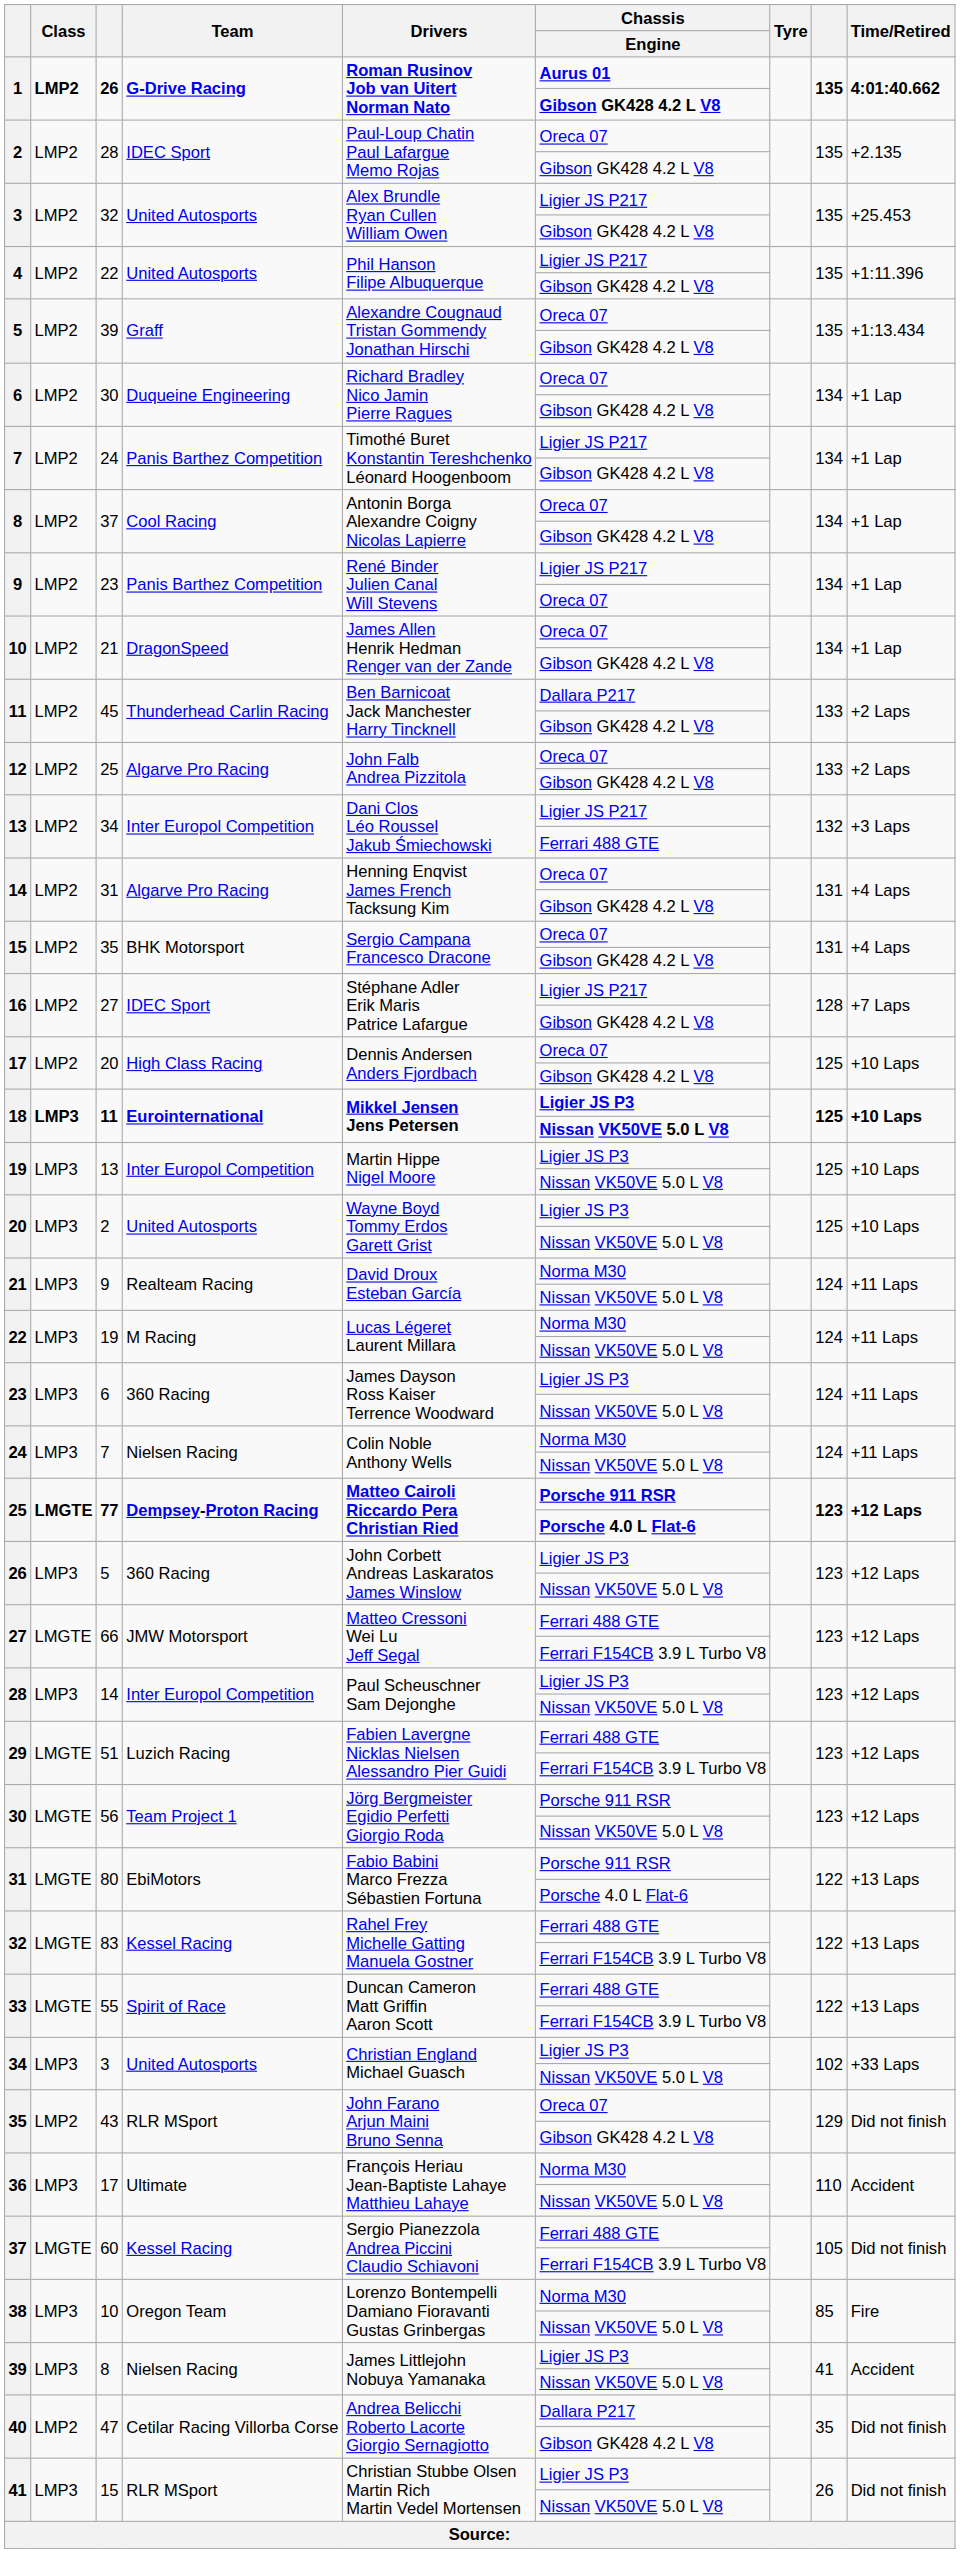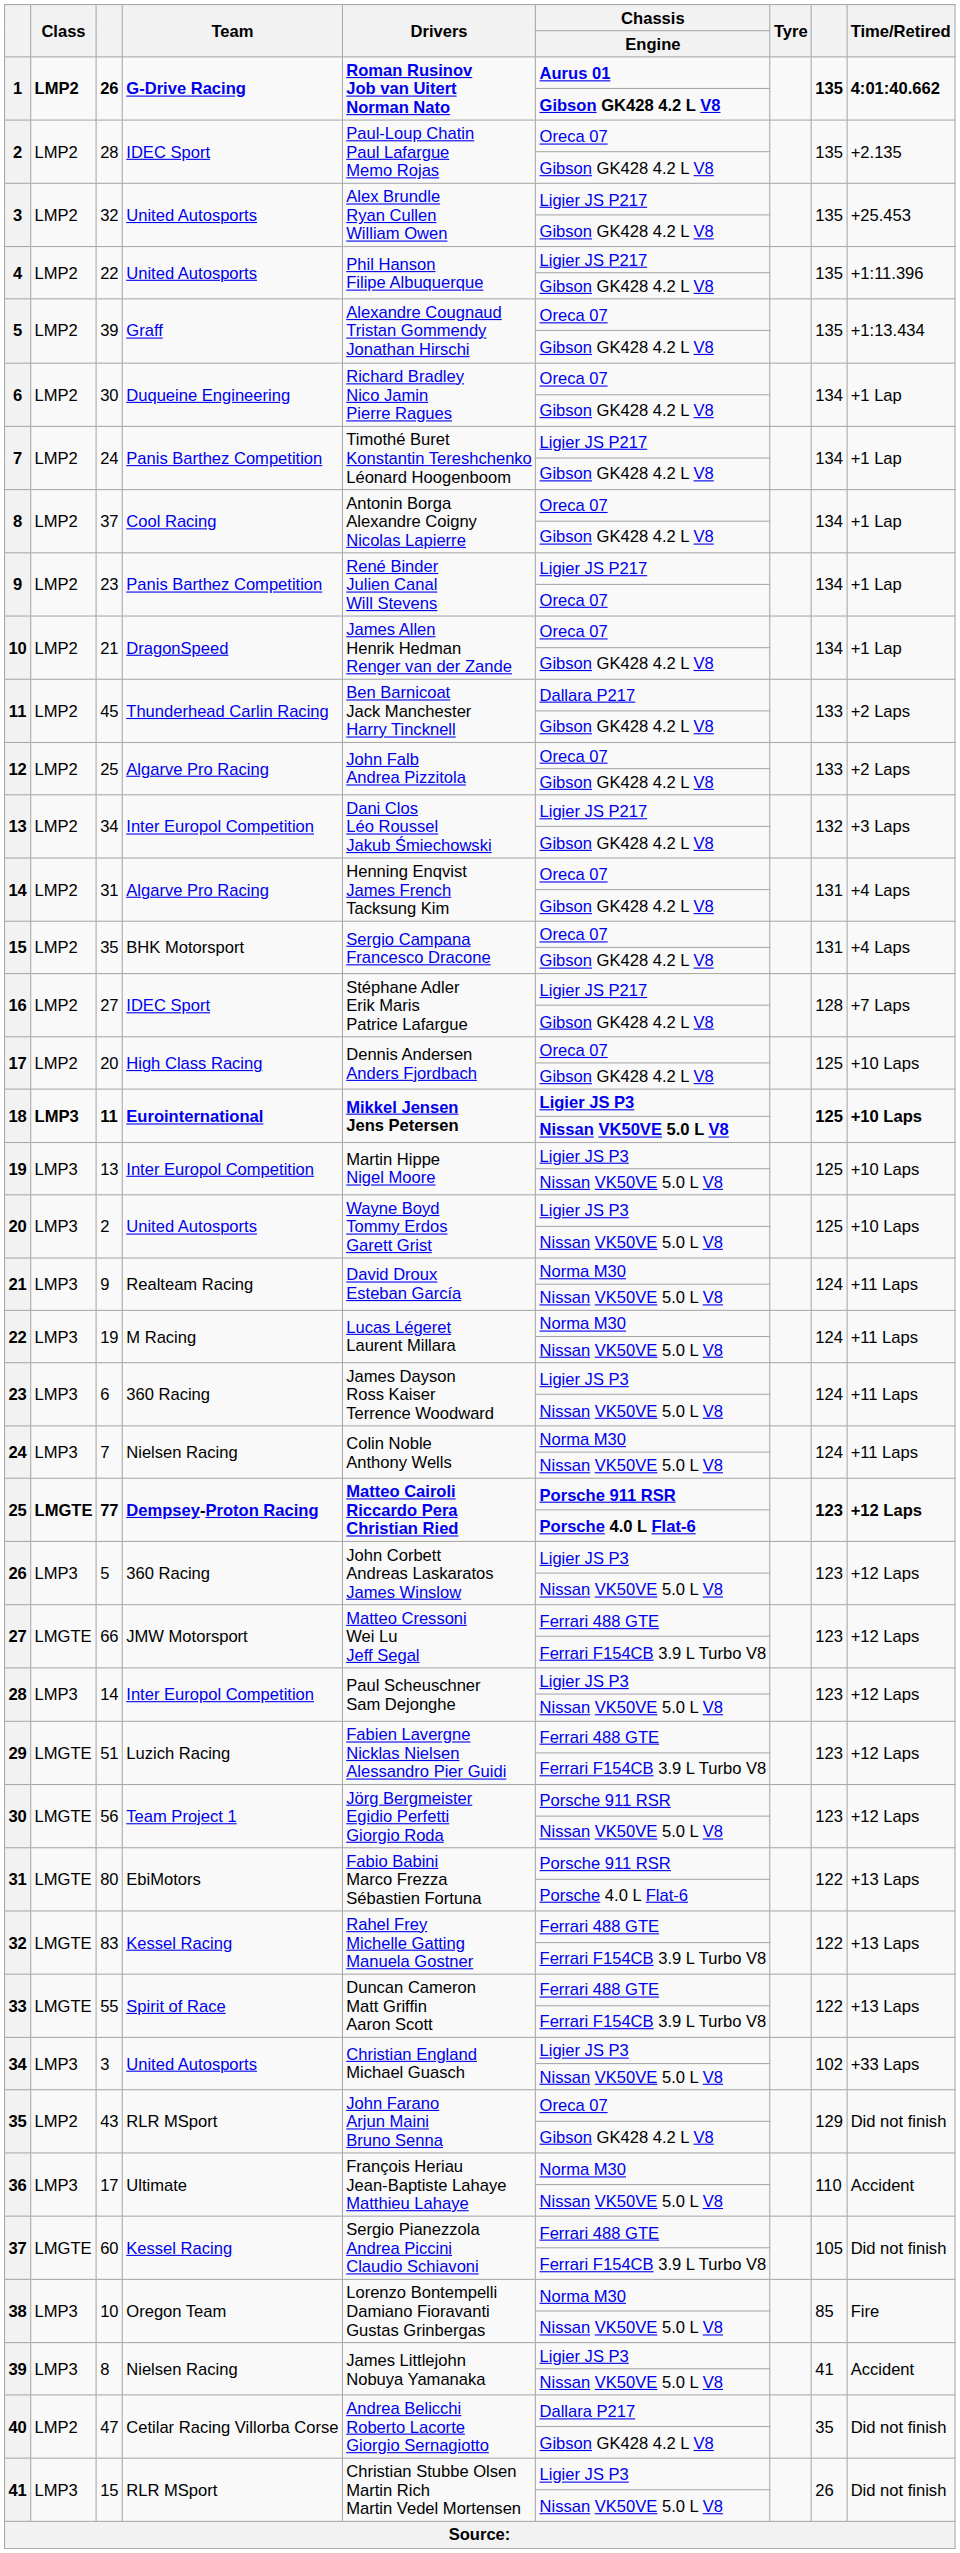(599, 842) Ferrari 488 GTE -> (627, 842) Gibson GK428 4.2 L V8
